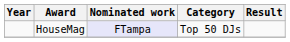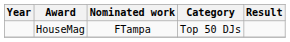(132, 29) lavender background -> (132, 29) no background
